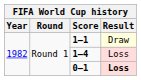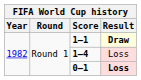(118, 40) normal -> (118, 40) bold
